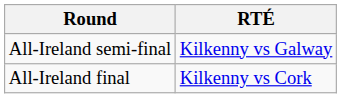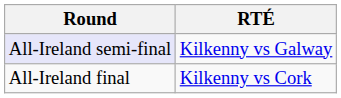(90, 48) no background -> (90, 48) lavender background
